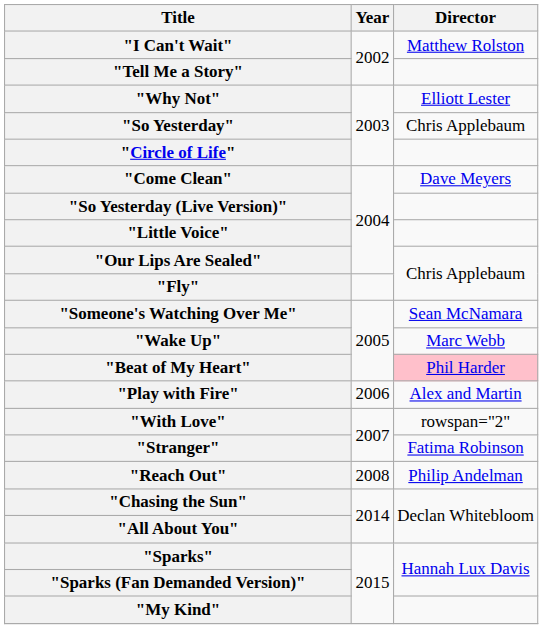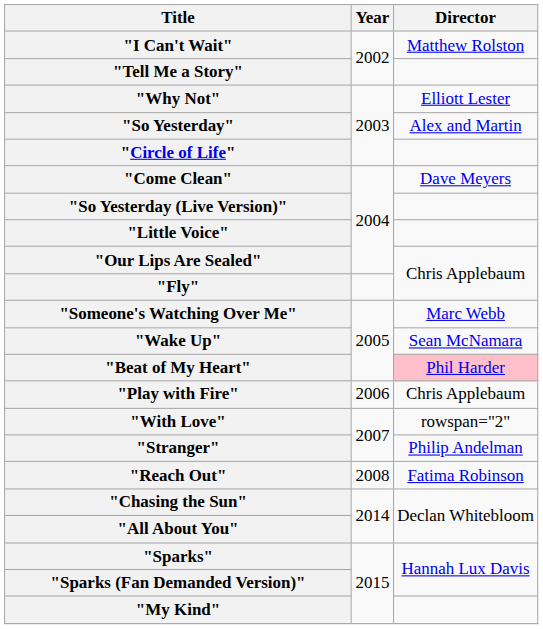(466, 125) Chris Applebaum -> (466, 125) Alex and Martin
(466, 313) Sean McNamara -> (466, 313) Marc Webb
(466, 340) Marc Webb -> (466, 340) Sean McNamara
(466, 394) Alex and Martin -> (466, 394) Chris Applebaum
(466, 448) Fatima Robinson -> (466, 448) Philip Andelman
(466, 475) Philip Andelman -> (466, 475) Fatima Robinson
